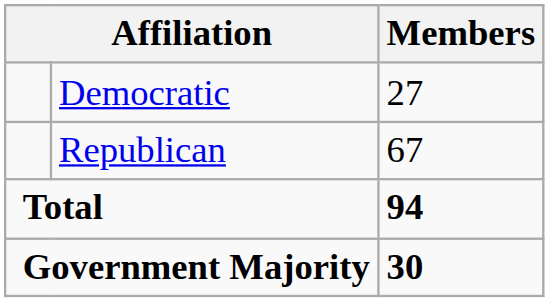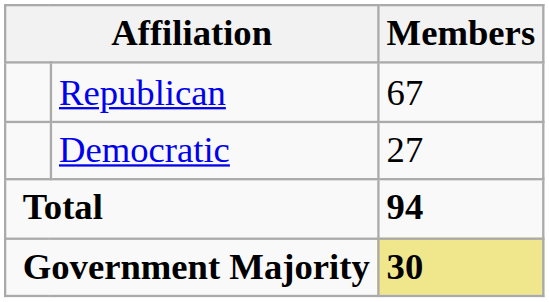rows swapped: (144, 91) <-> (142, 149)
(405, 265) no background -> (405, 265) khaki background
